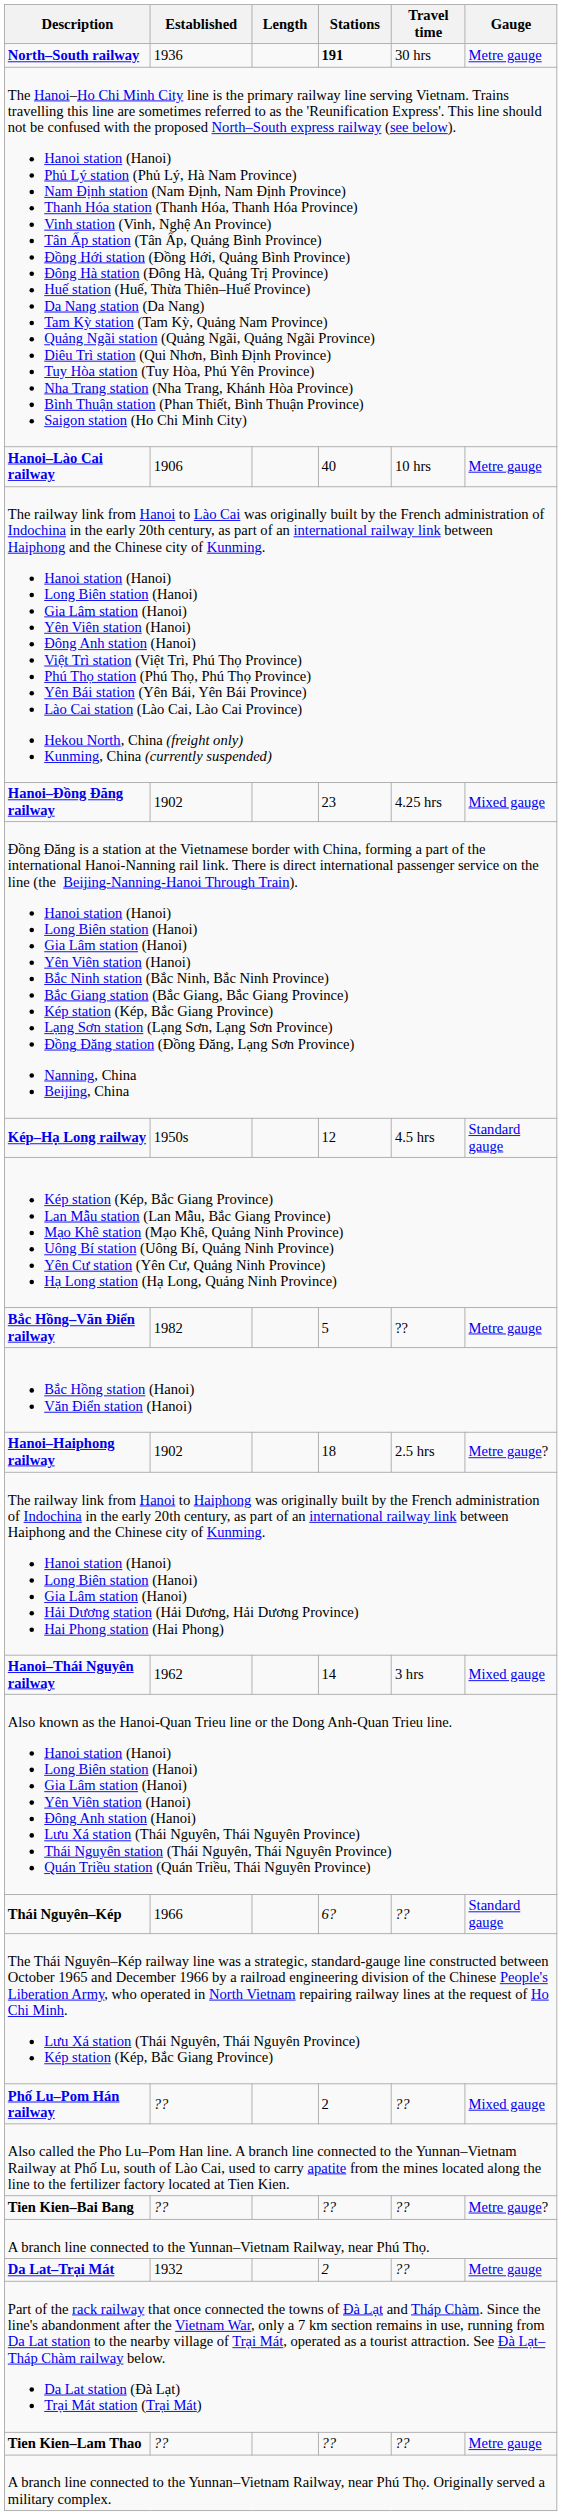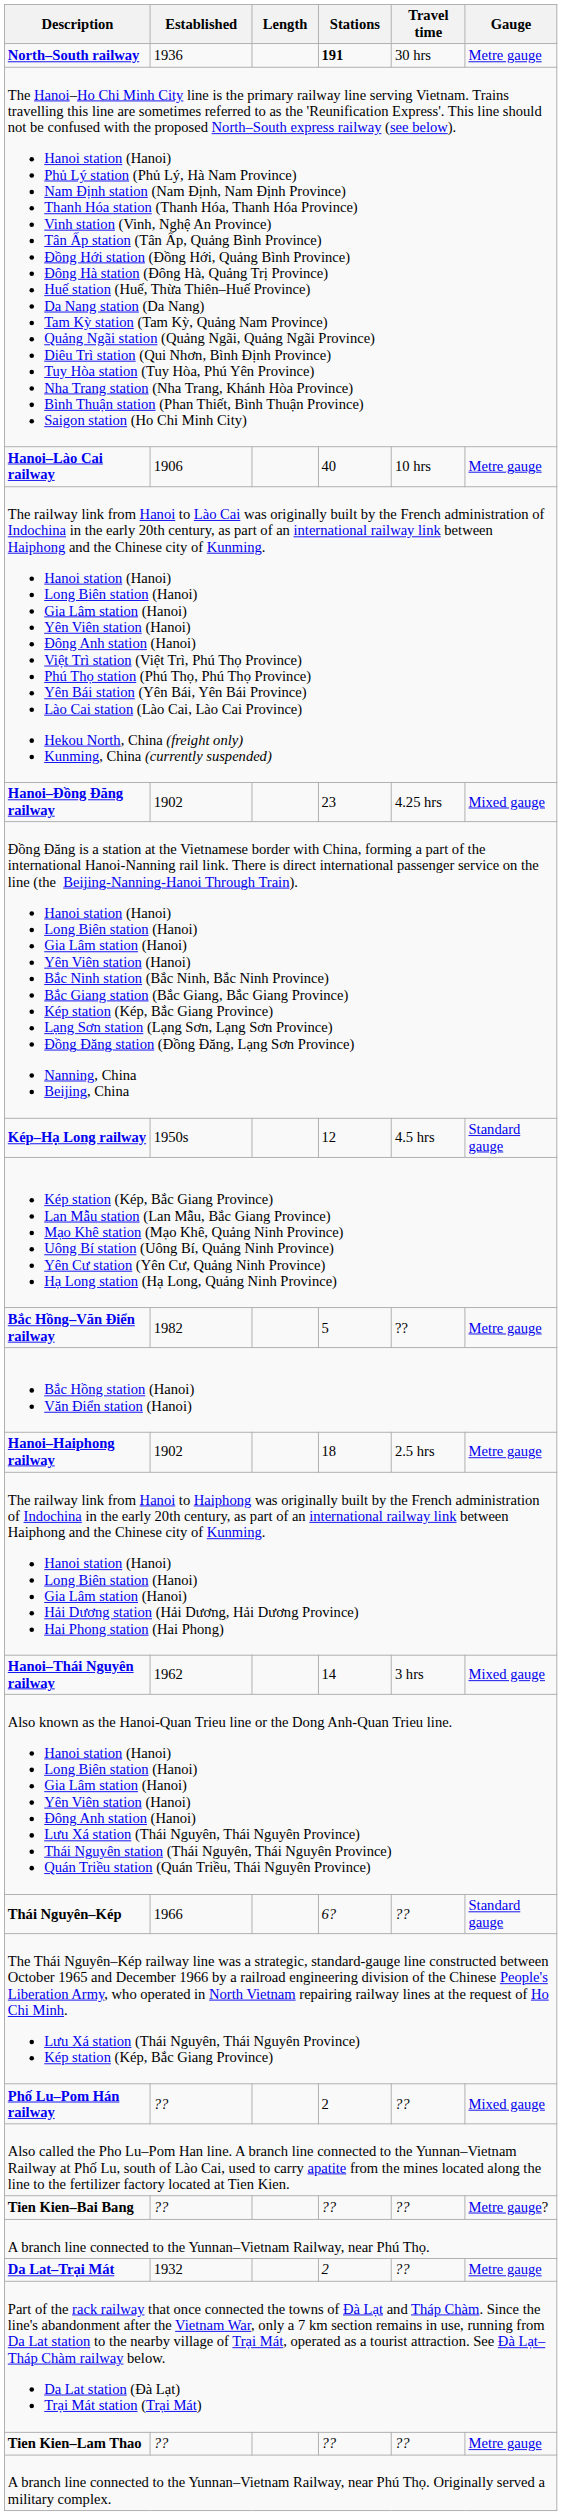(508, 1452) Metre gauge? -> (505, 1452) Metre gauge
